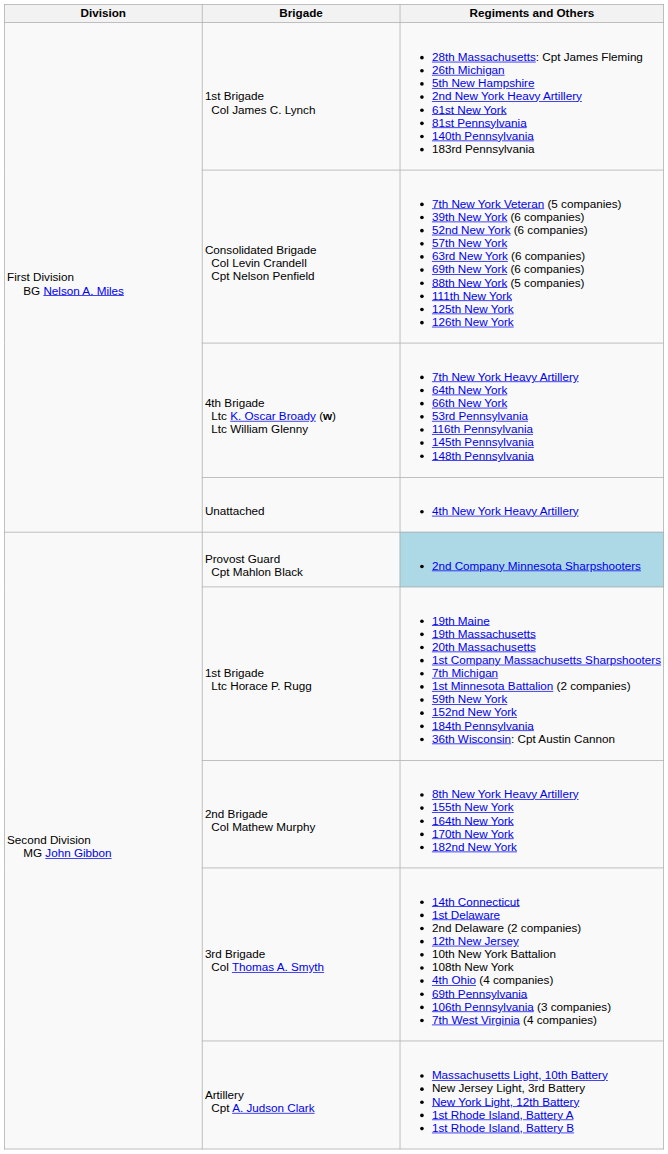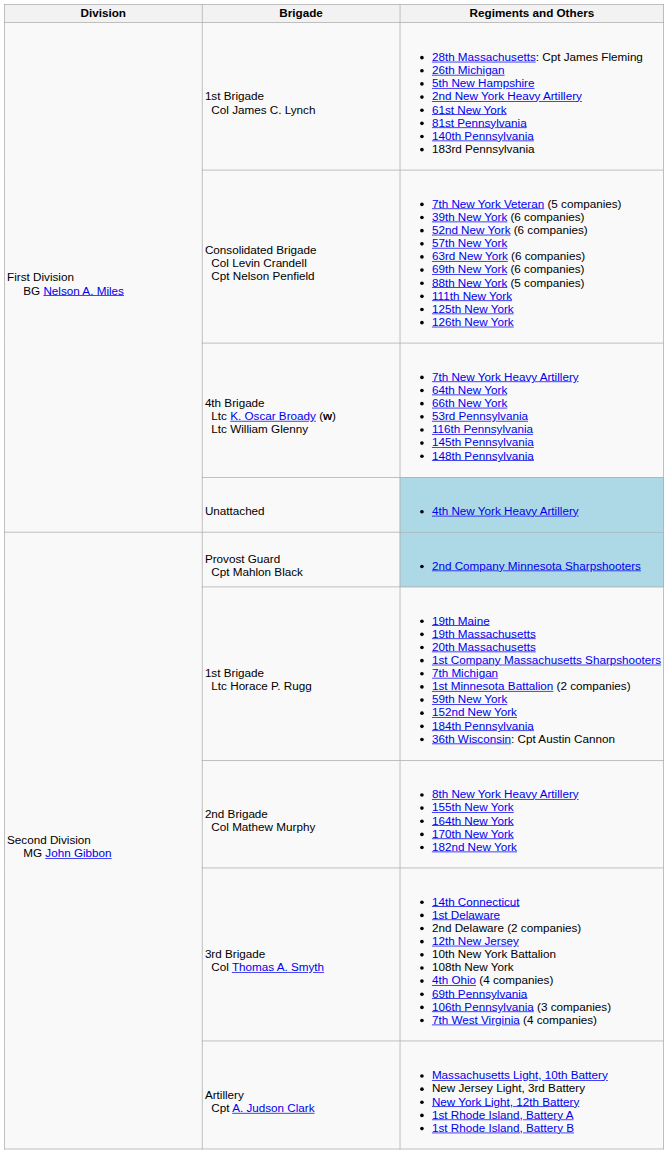(532, 511) no background -> (532, 511) lightblue background
